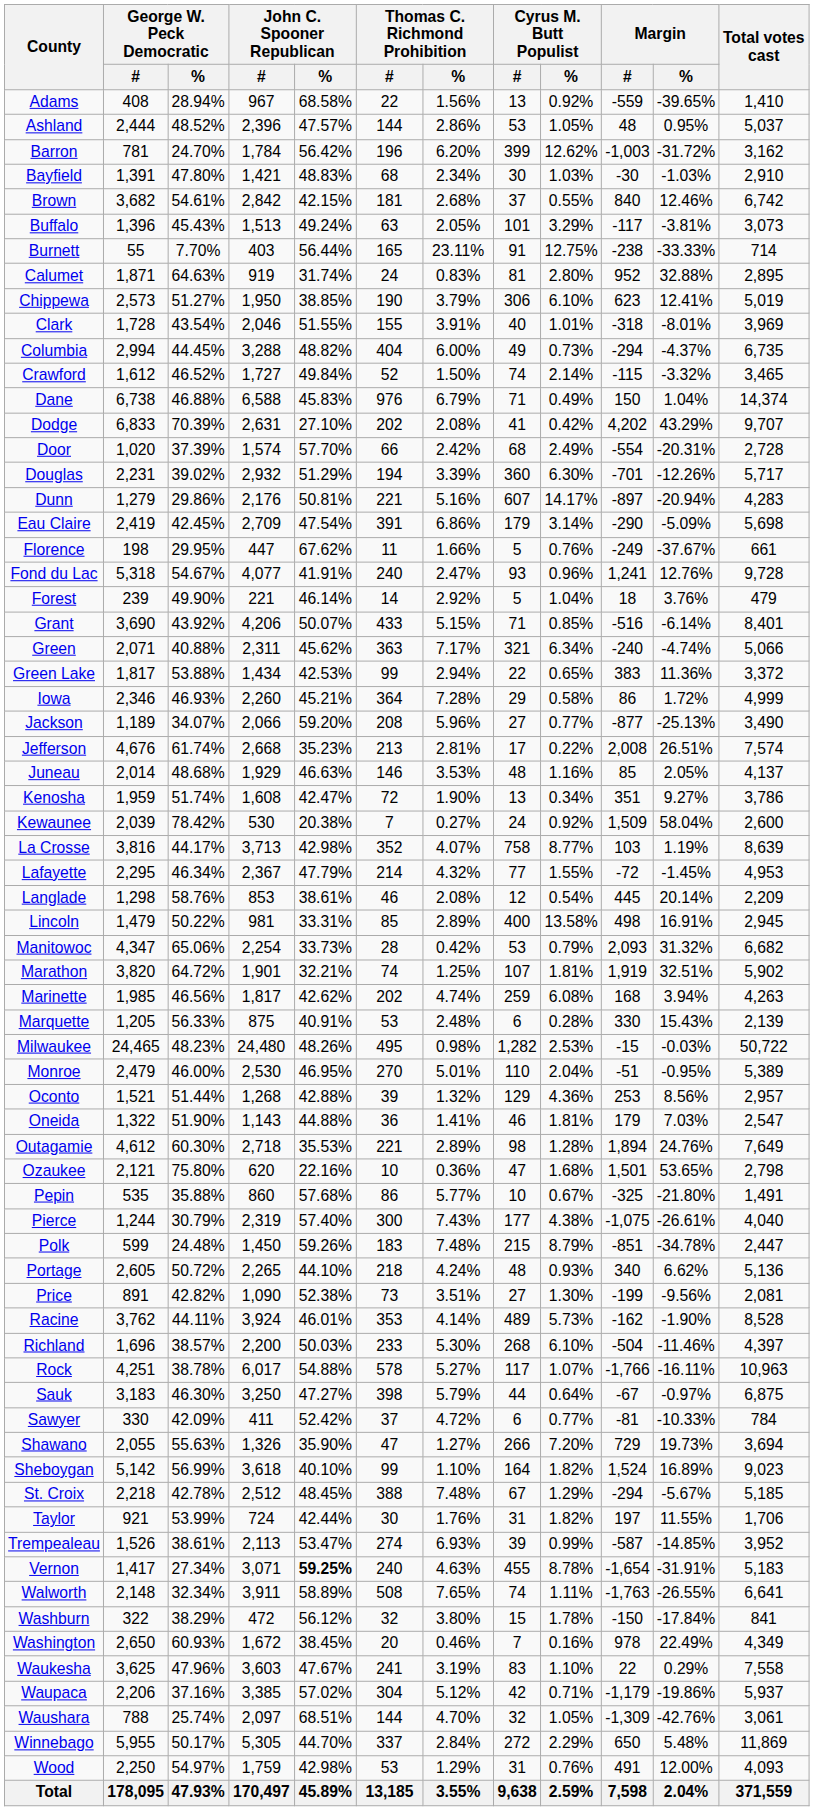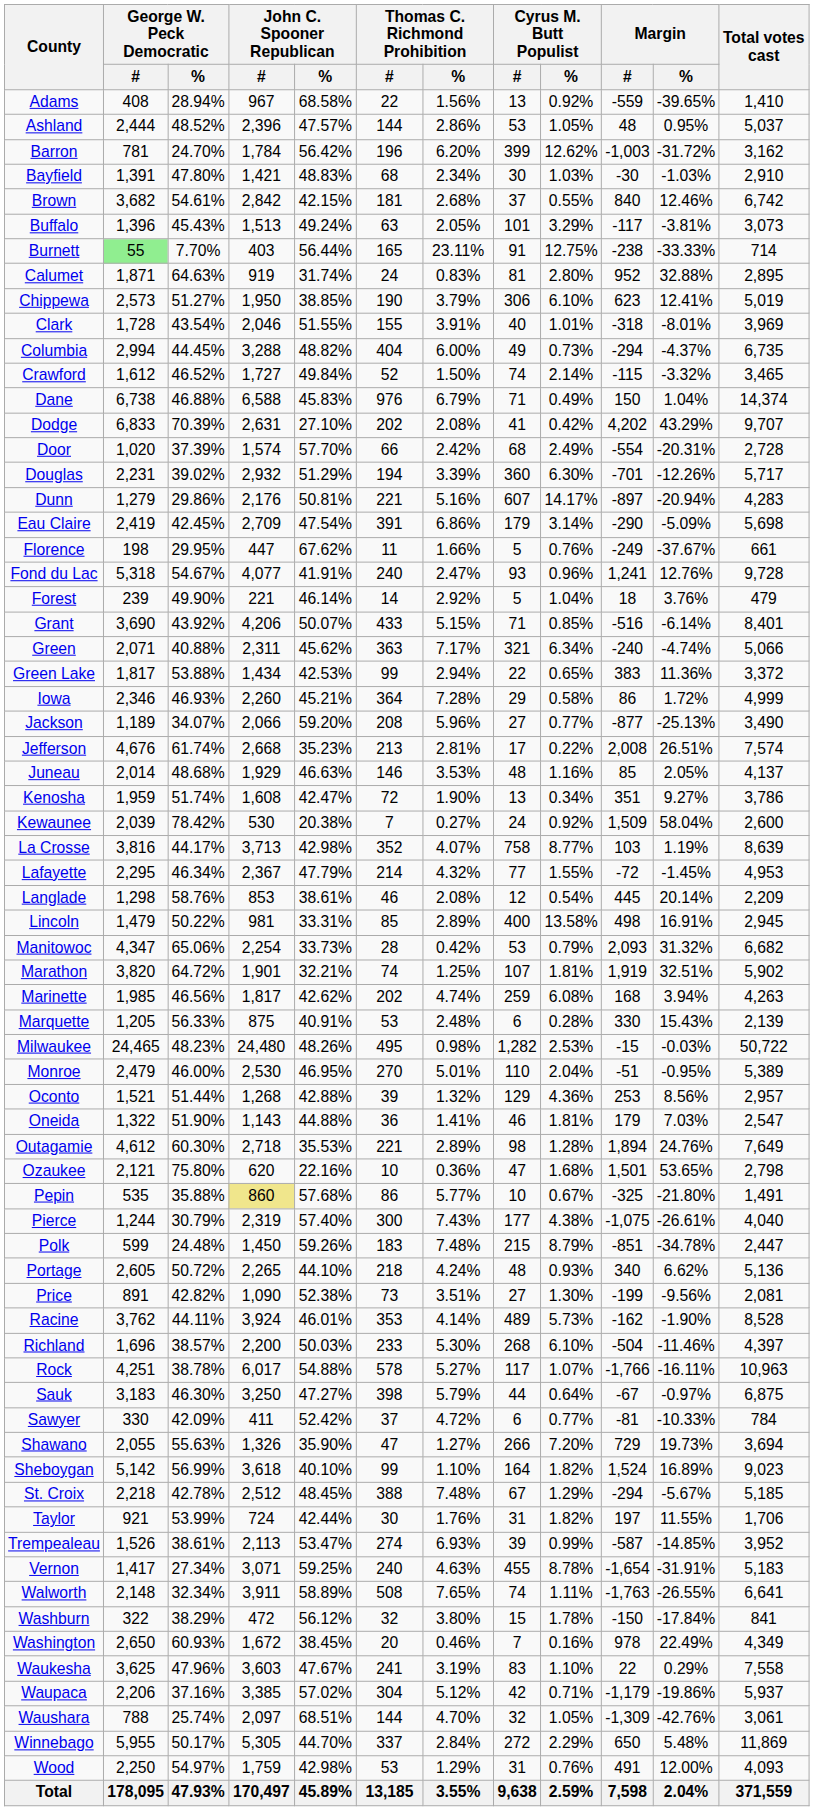(136, 251) no background -> (136, 251) lightgreen background
(261, 1196) no background -> (261, 1196) khaki background
(325, 1569) bold -> (325, 1569) normal
